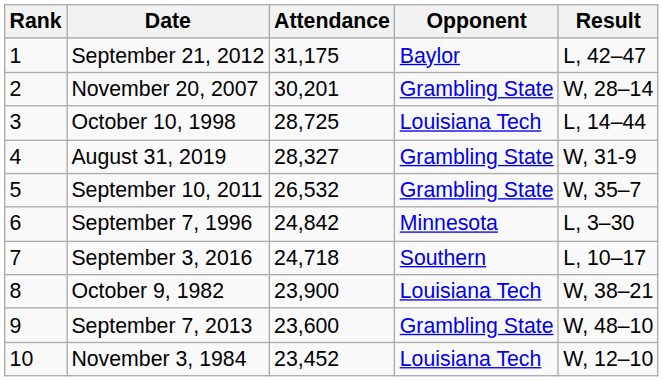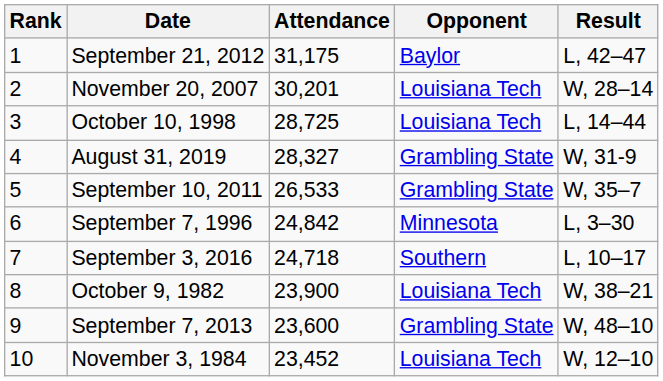(477, 88) Grambling State -> (471, 88) Louisiana Tech
(307, 190) 26,532 -> (307, 190) 26,533
